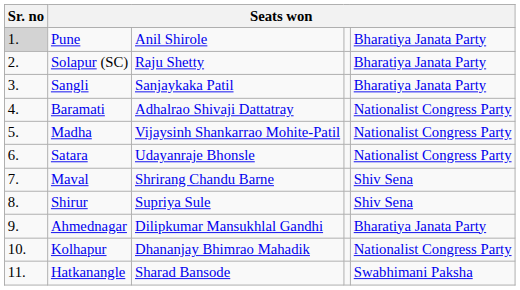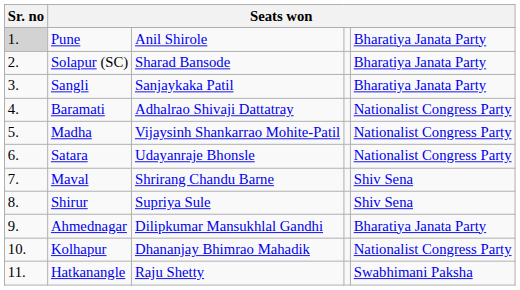(170, 62) Raju Shetty -> (183, 62) Sharad Bansode
(183, 272) Sharad Bansode -> (170, 272) Raju Shetty
